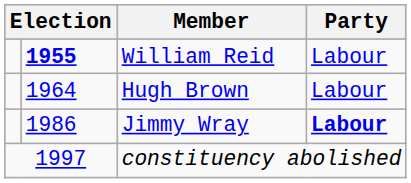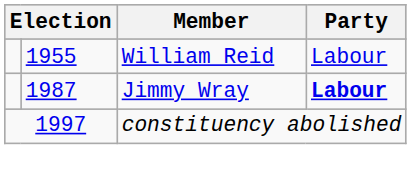(51, 57) bold -> (51, 57) normal
- row: (185, 91)
(51, 126) 1986 -> (51, 91) 1987
